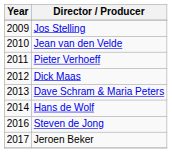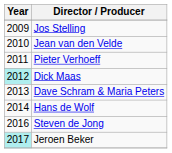(18, 76) no background -> (18, 76) paleturquoise background
(18, 140) no background -> (18, 140) paleturquoise background
